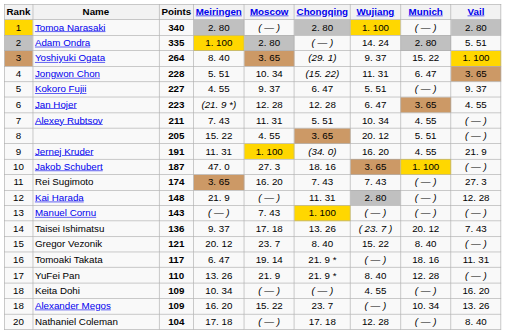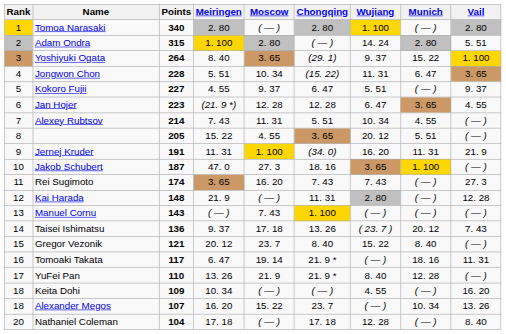(176, 43) 335 -> (176, 43) 315
(176, 120) 211 -> (176, 120) 214
(426, 151) 4. 55 -> (426, 151) 11. 31
(176, 306) 109 -> (176, 306) 107
